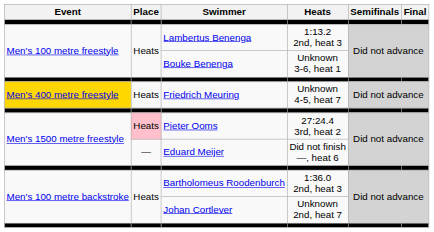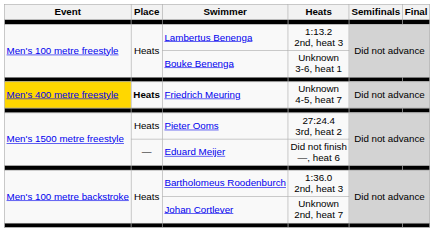(146, 95) normal -> (147, 95) bold
(146, 126) pink background -> (147, 126) no background
